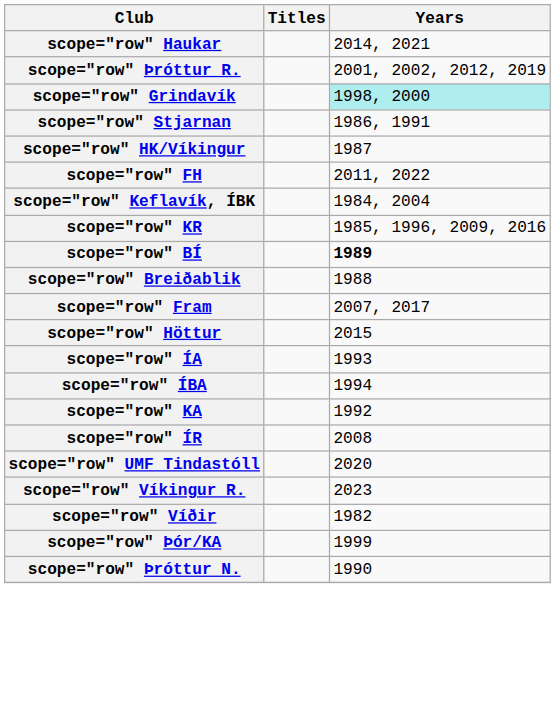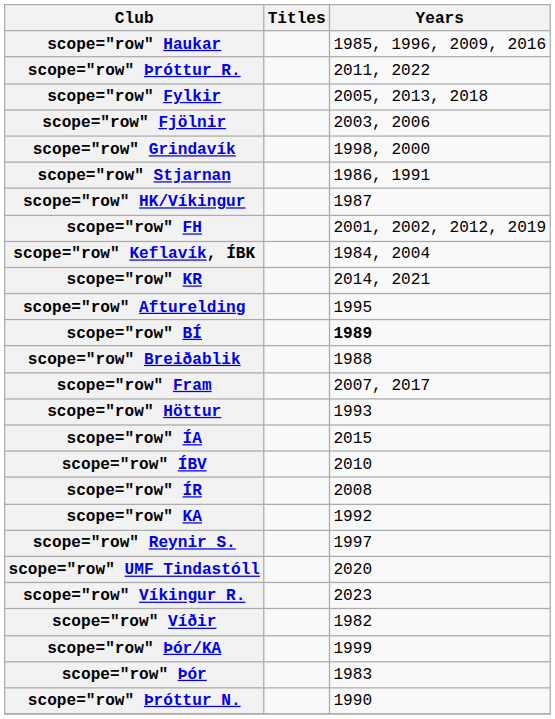(382, 44) 2014, 2021 -> (440, 44) 1985, 1996, 2009, 2016
(440, 70) 2001, 2002, 2012, 2019 -> (382, 70) 2011, 2022
+ row: (134, 97)
+ row: (134, 123)
(382, 97) paleturquoise background -> (382, 149) no background
(382, 175) 2011, 2022 -> (440, 228) 2001, 2002, 2012, 2019
(440, 228) 1985, 1996, 2009, 2016 -> (382, 280) 2014, 2021
+ row: (134, 307)
(353, 333) 2015 -> (353, 412) 1993
(353, 359) 1993 -> (353, 438) 2015
- row: (134, 386)
+ row: (134, 464)
rows swapped: (134, 438) <-> (134, 412)
+ row: (134, 543)
+ row: (134, 675)
